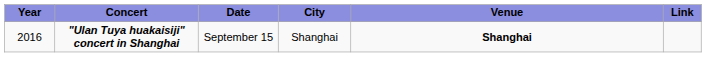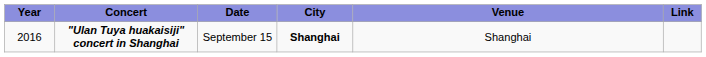(315, 36) normal -> (315, 36) bold
(507, 36) bold -> (508, 36) normal
